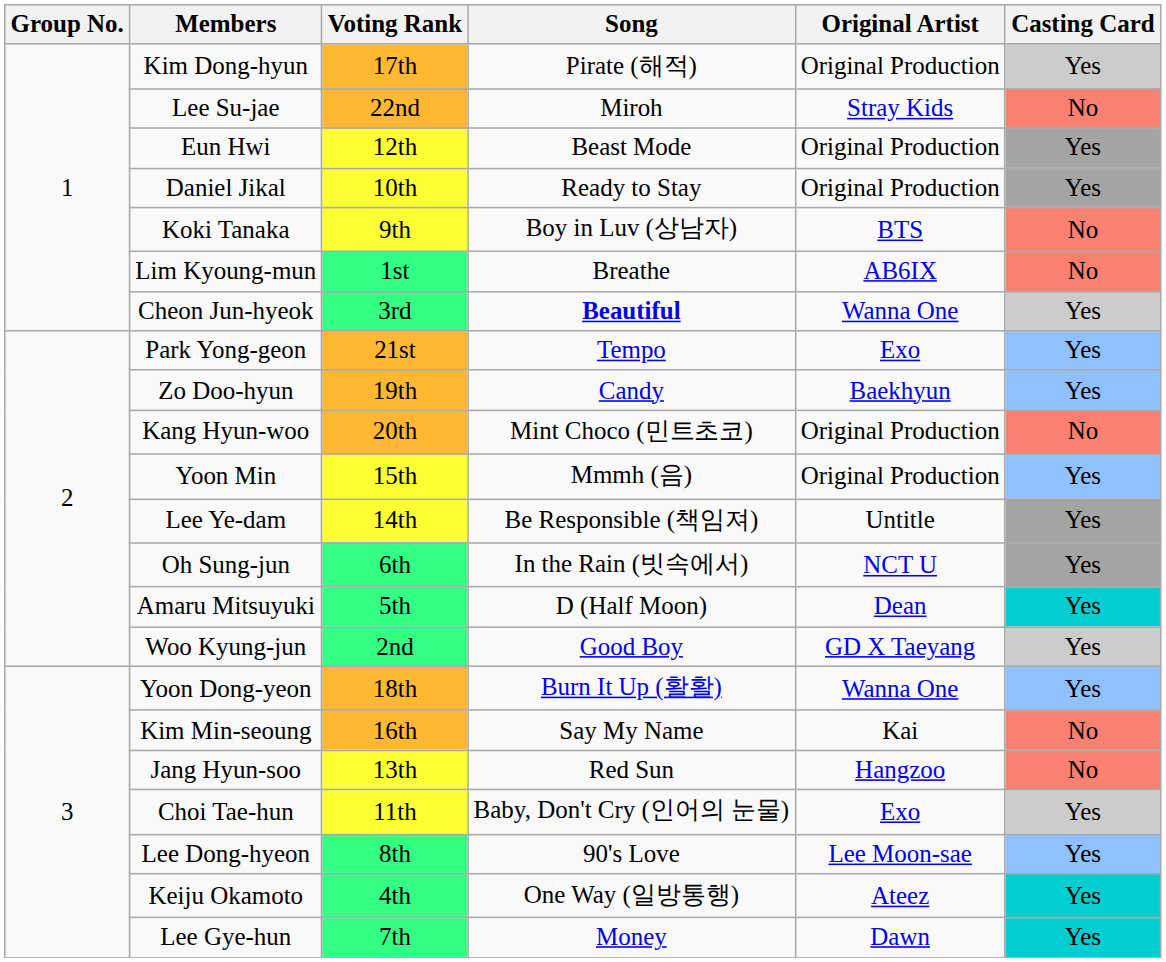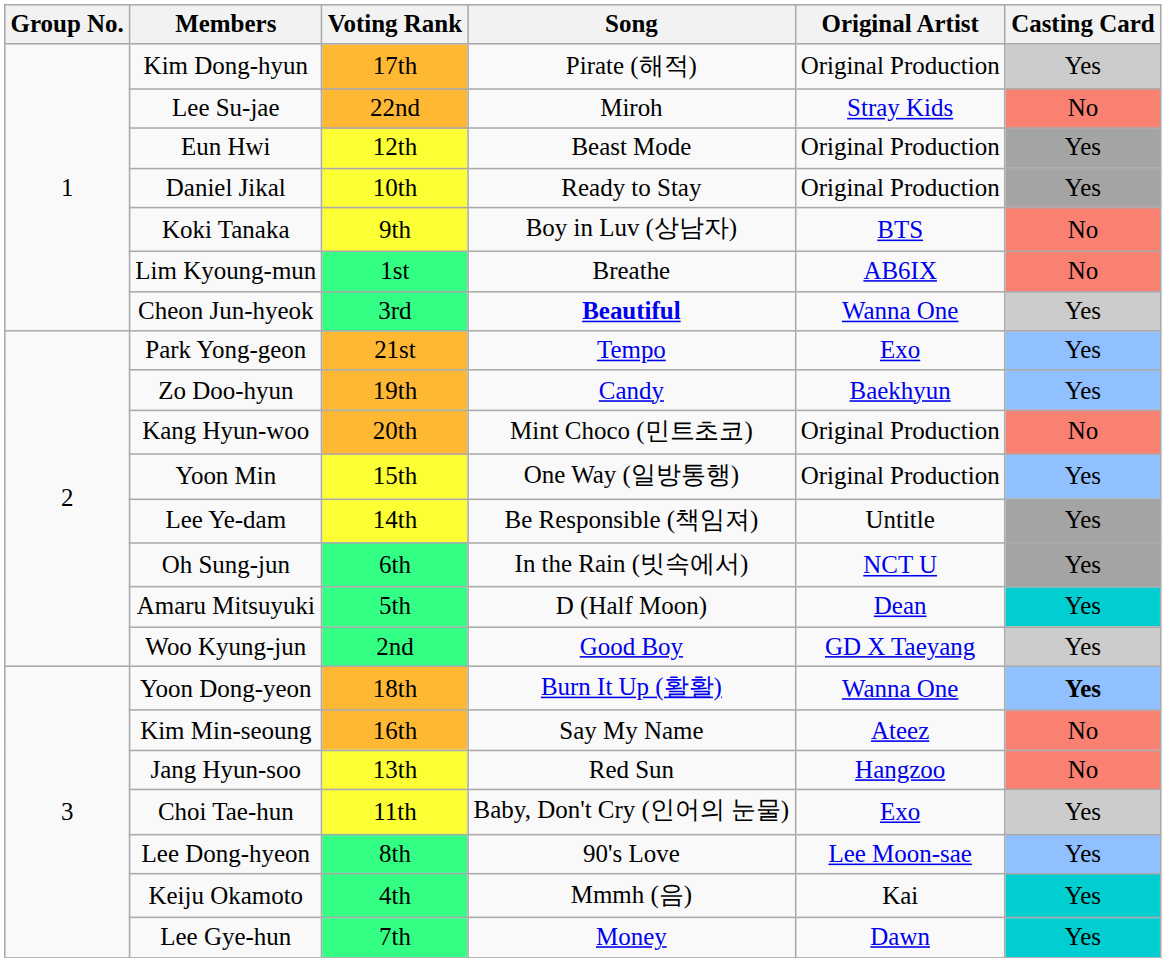(631, 475) Mmmh (음) -> (631, 475) One Way (일방통행)
(1083, 688) normal -> (1083, 688) bold
(900, 729) Kai -> (900, 729) Ateez
(631, 894) One Way (일방통행) -> (631, 894) Mmmh (음)
(900, 895) Ateez -> (900, 895) Kai
